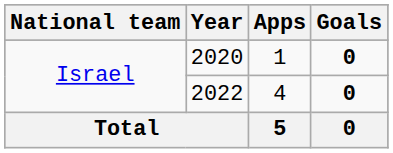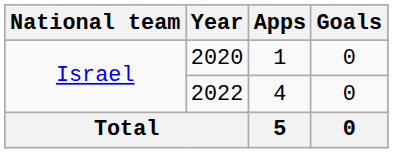(349, 58) bold -> (349, 58) normal
(349, 94) bold -> (349, 94) normal
